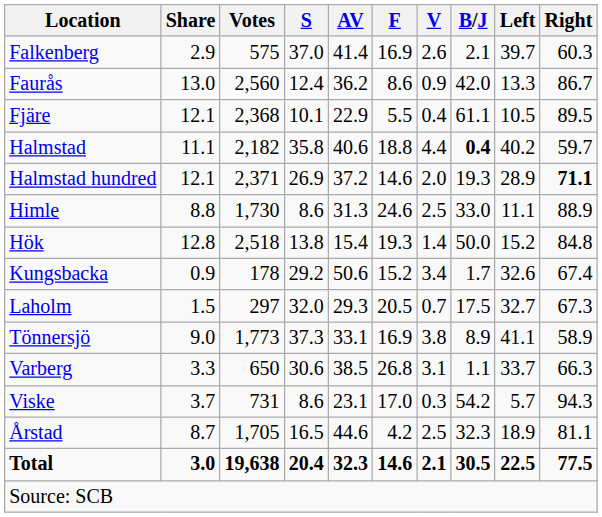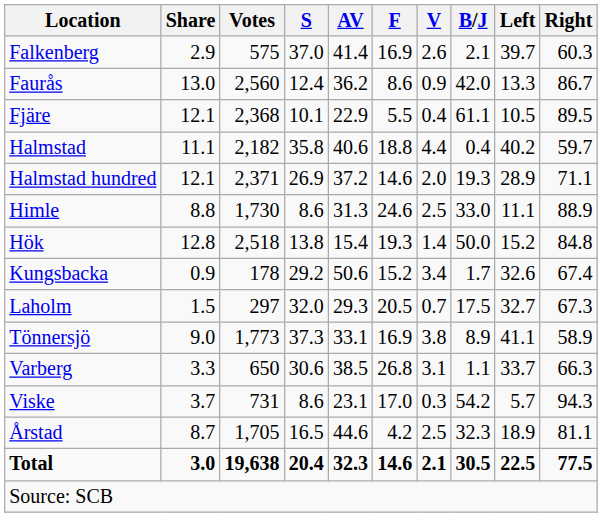(478, 147) bold -> (478, 147) normal
(575, 178) bold -> (575, 178) normal
